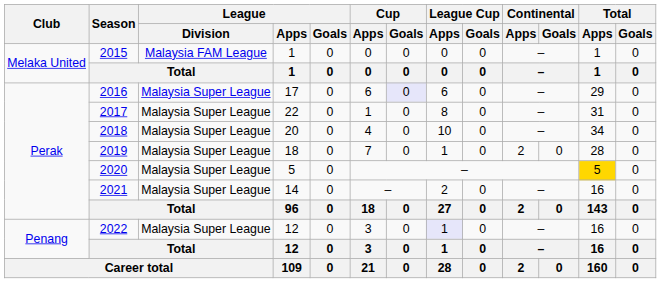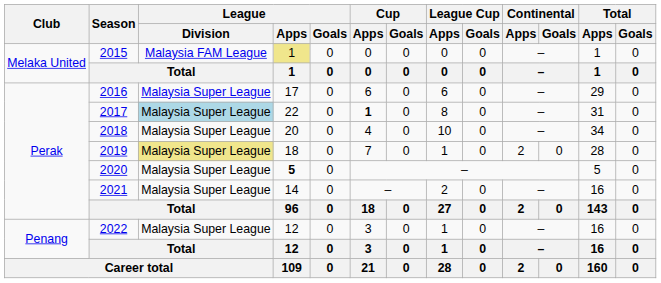(292, 53) no background -> (292, 53) khaki background
(406, 92) lavender background -> (406, 92) no background
(206, 111) no background -> (206, 111) lightblue background
(368, 111) normal -> (368, 111) bold
(206, 151) no background -> (206, 151) khaki background
(292, 170) normal -> (292, 170) bold
(597, 170) gold background -> (597, 170) no background
(444, 229) lavender background -> (444, 229) no background
